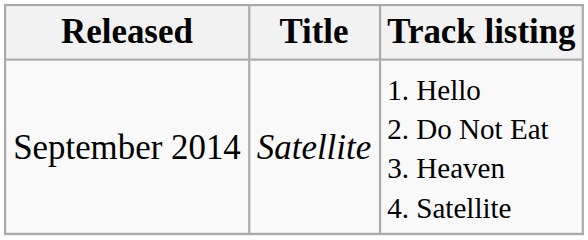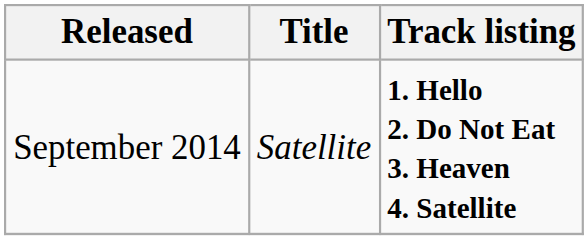(468, 148) normal -> (471, 146) bold
